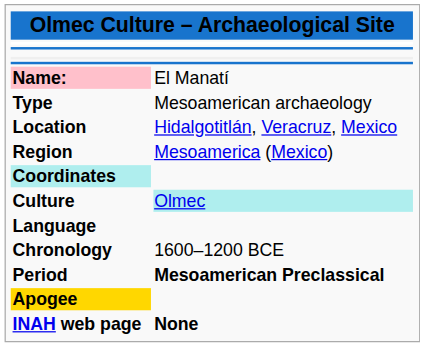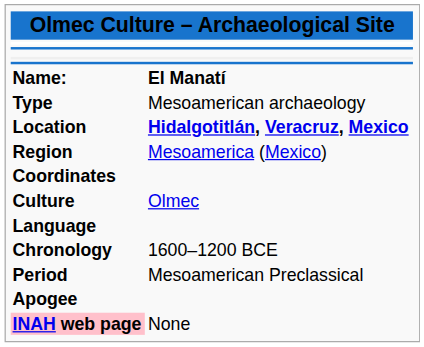(40, 78) pink background -> (40, 78) no background
(192, 78) normal -> (187, 78) bold
(276, 127) normal -> (278, 127) bold
(64, 176) paleturquoise background -> (64, 176) no background
(180, 201) paleturquoise background -> (174, 201) no background
(269, 274) bold -> (256, 274) normal
(45, 299) gold background -> (45, 299) no background
(77, 324) no background -> (77, 324) pink background
(176, 324) bold -> (169, 324) normal
